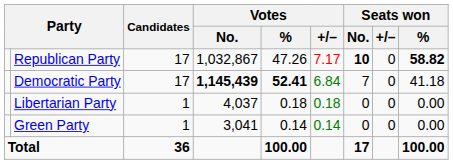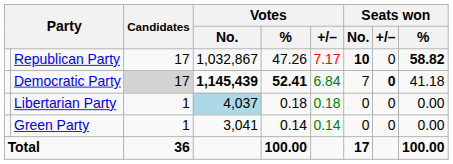(182, 81) no background -> (182, 81) lightgrey background
(392, 81) normal -> (392, 81) bold
(241, 103) no background -> (241, 103) lightblue background
